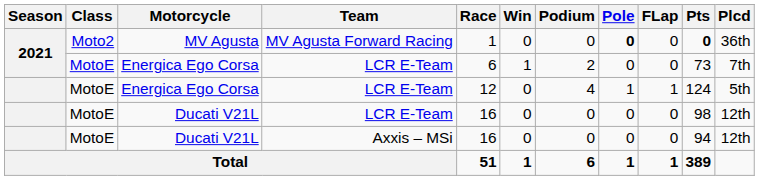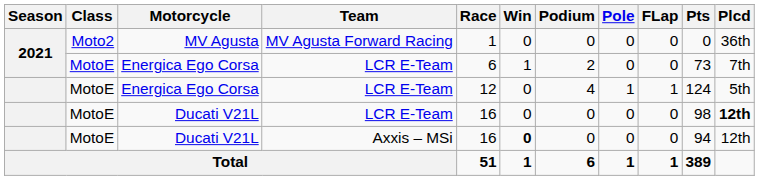(630, 41) bold -> (630, 41) normal
(707, 41) bold -> (707, 41) normal
(736, 114) normal -> (735, 114) bold
(527, 138) normal -> (527, 138) bold
